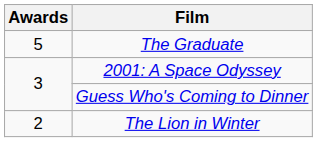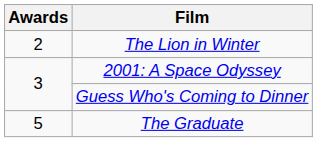rows swapped: (192, 44) <-> (192, 123)
